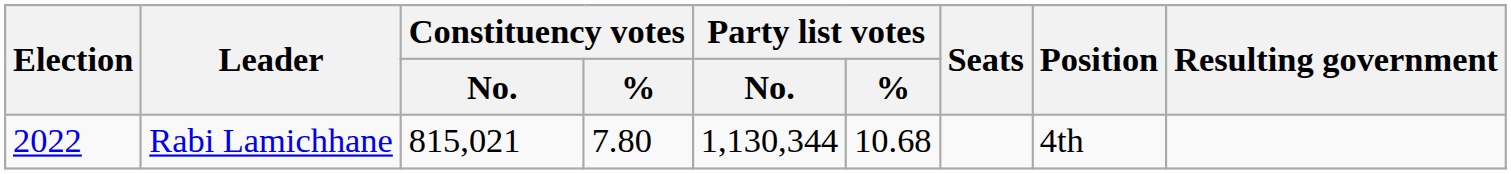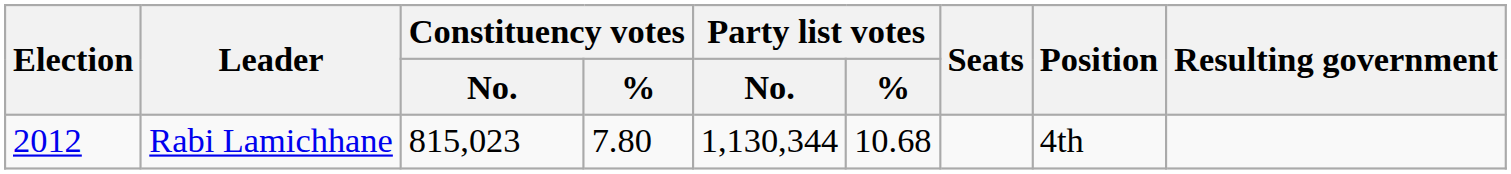(47, 140) 2022 -> (47, 140) 2012
(465, 140) 815,021 -> (465, 140) 815,023
